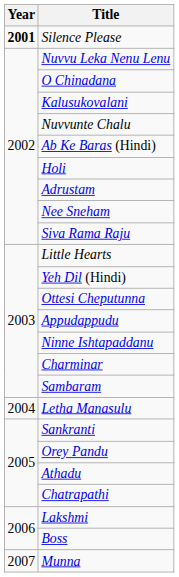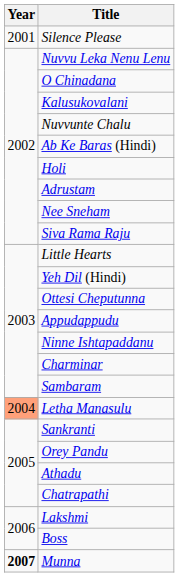(21, 37) bold -> (21, 37) normal
(21, 408) no background -> (21, 408) lightsalmon background
(21, 560) normal -> (21, 560) bold
